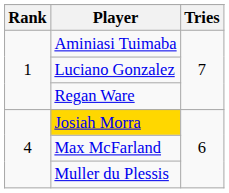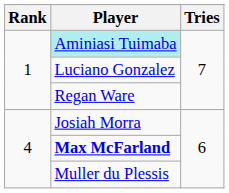(116, 43) no background -> (116, 43) paleturquoise background
(98, 122) gold background -> (98, 122) no background
(108, 148) normal -> (112, 148) bold
